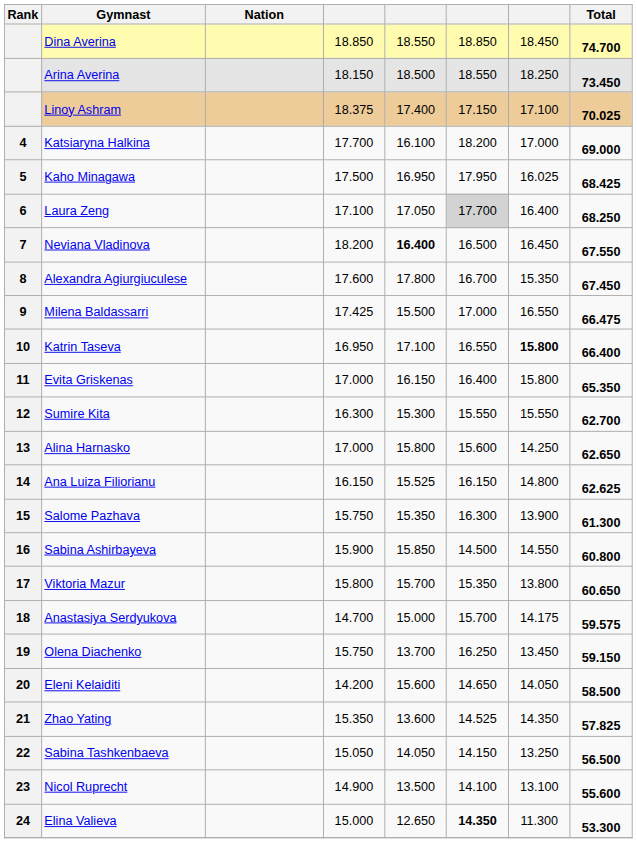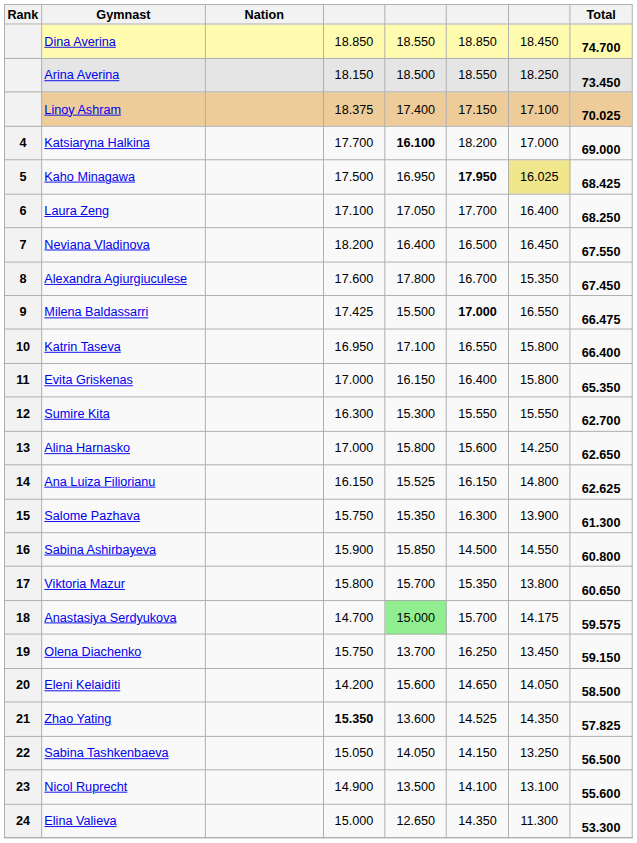(416, 143) normal -> (416, 143) bold
(478, 176) normal -> (478, 176) bold
(539, 176) no background -> (539, 176) khaki background
(478, 210) lightgrey background -> (478, 210) no background
(416, 244) bold -> (416, 244) normal
(478, 312) normal -> (478, 312) bold
(539, 346) bold -> (539, 346) normal
(416, 617) no background -> (416, 617) lightgreen background
(354, 719) normal -> (354, 719) bold
(478, 820) bold -> (478, 820) normal
